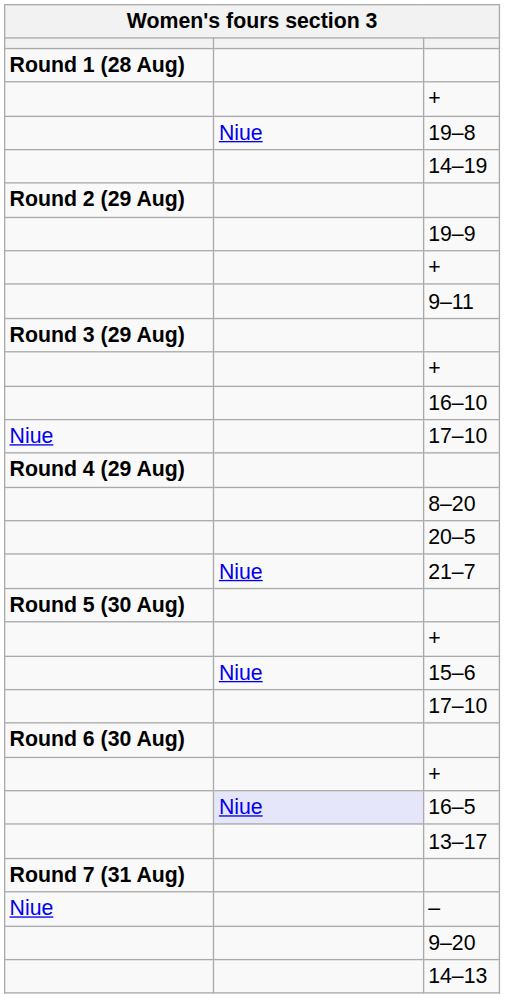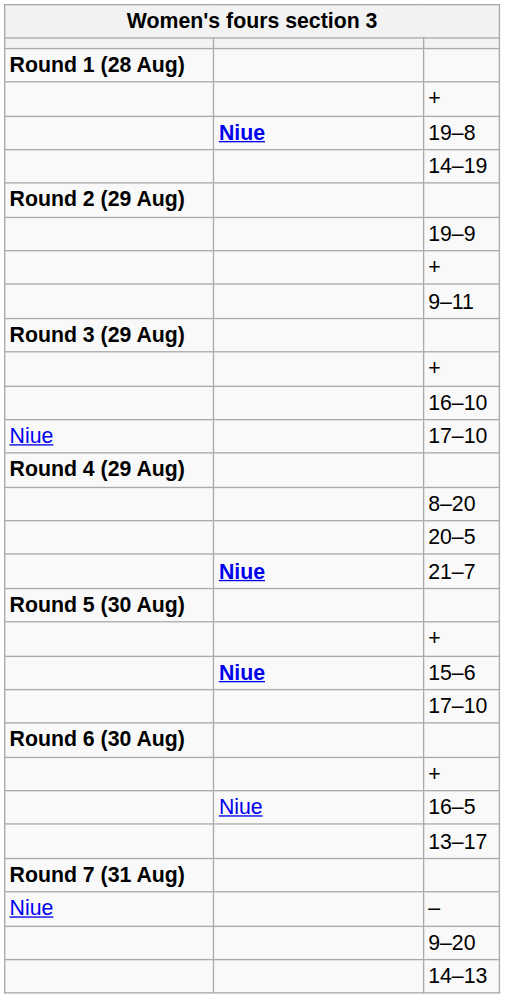(241, 132) normal -> (242, 132) bold
(241, 571) normal -> (242, 571) bold
(241, 672) normal -> (242, 672) bold
(241, 807) lavender background -> (241, 807) no background
